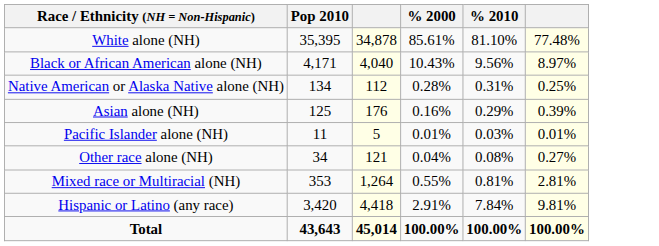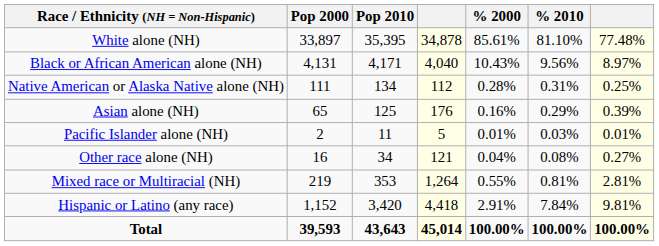+ column: (320, 16)
